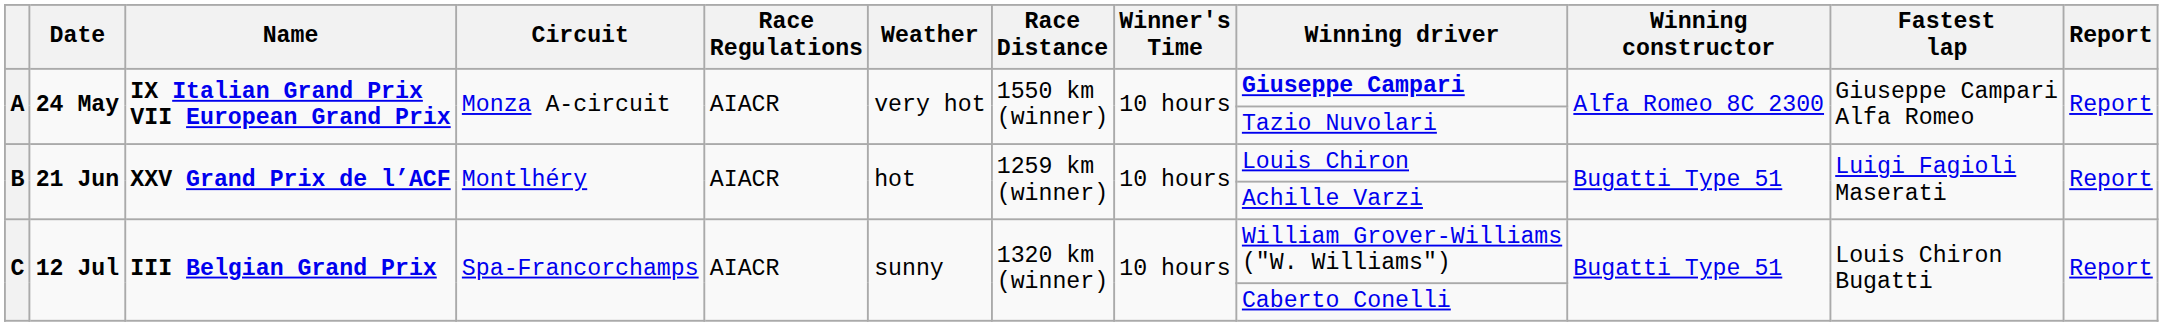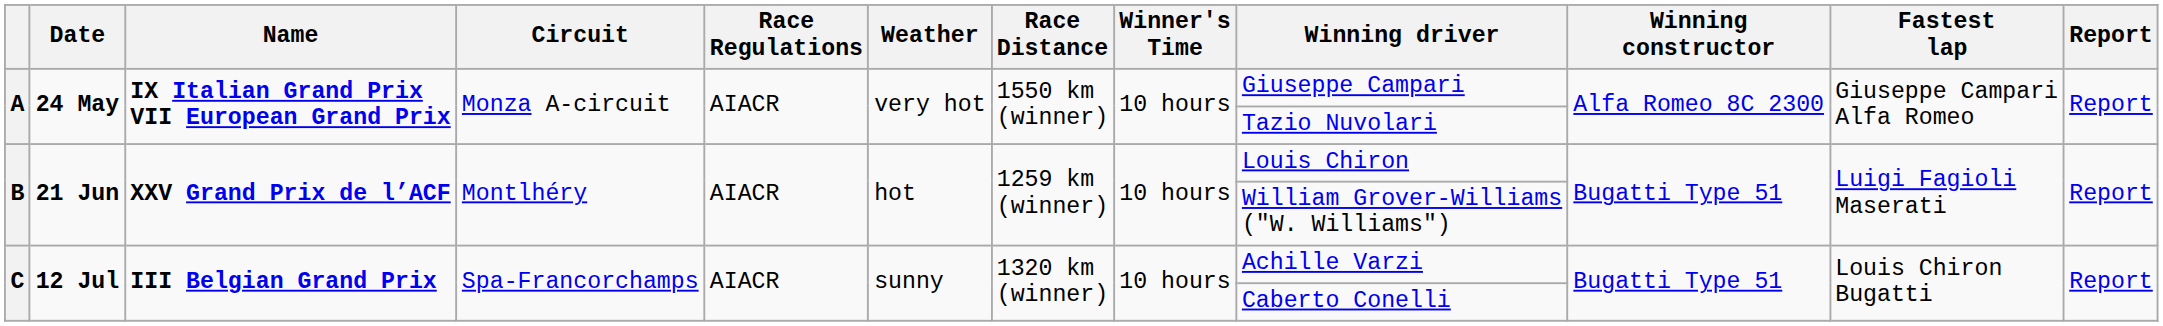(1353, 88) bold -> (1353, 88) normal
(1332, 200) Achille Varzi -> (1402, 213) William Grover-Williams ("W. Williams")
(1402, 251) William Grover-Williams ("W. Williams") -> (1332, 264) Achille Varzi
